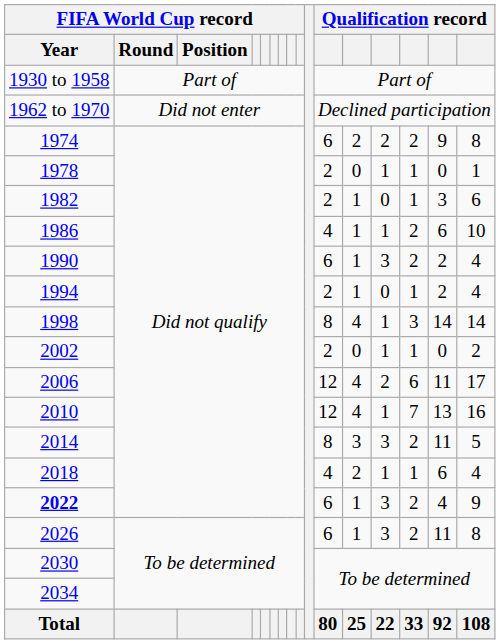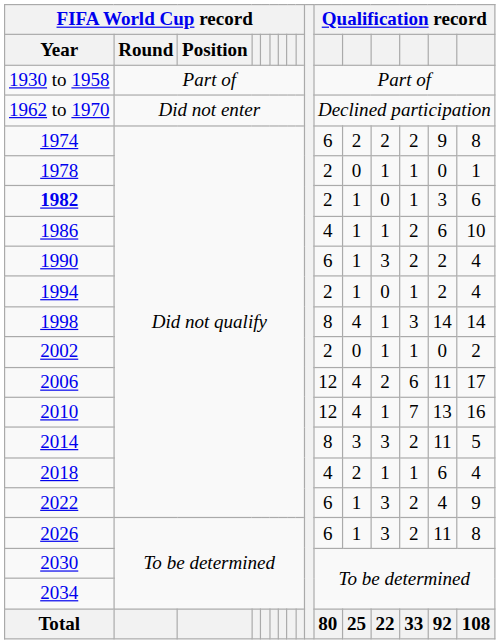(59, 200) normal -> (59, 200) bold
(59, 502) bold -> (59, 502) normal
